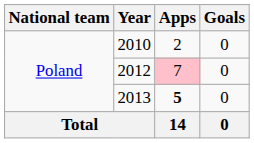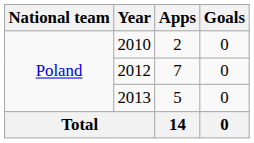(177, 71) pink background -> (177, 71) no background
(177, 97) bold -> (177, 97) normal
